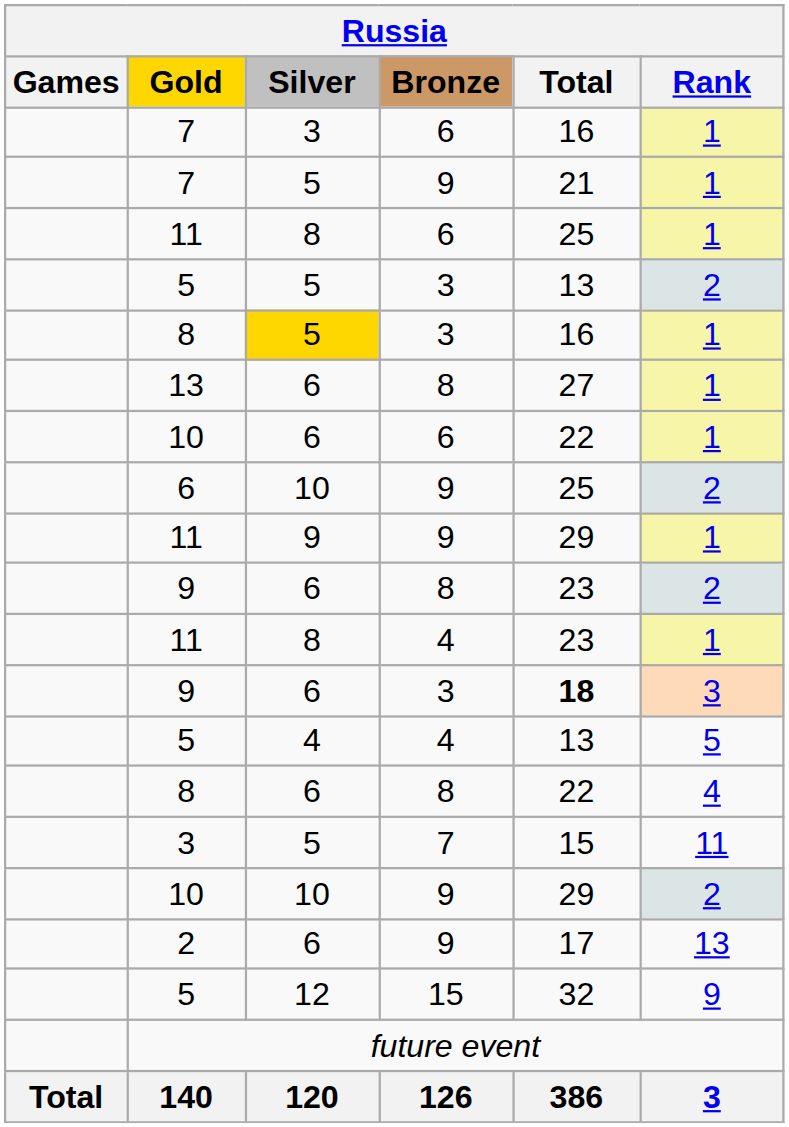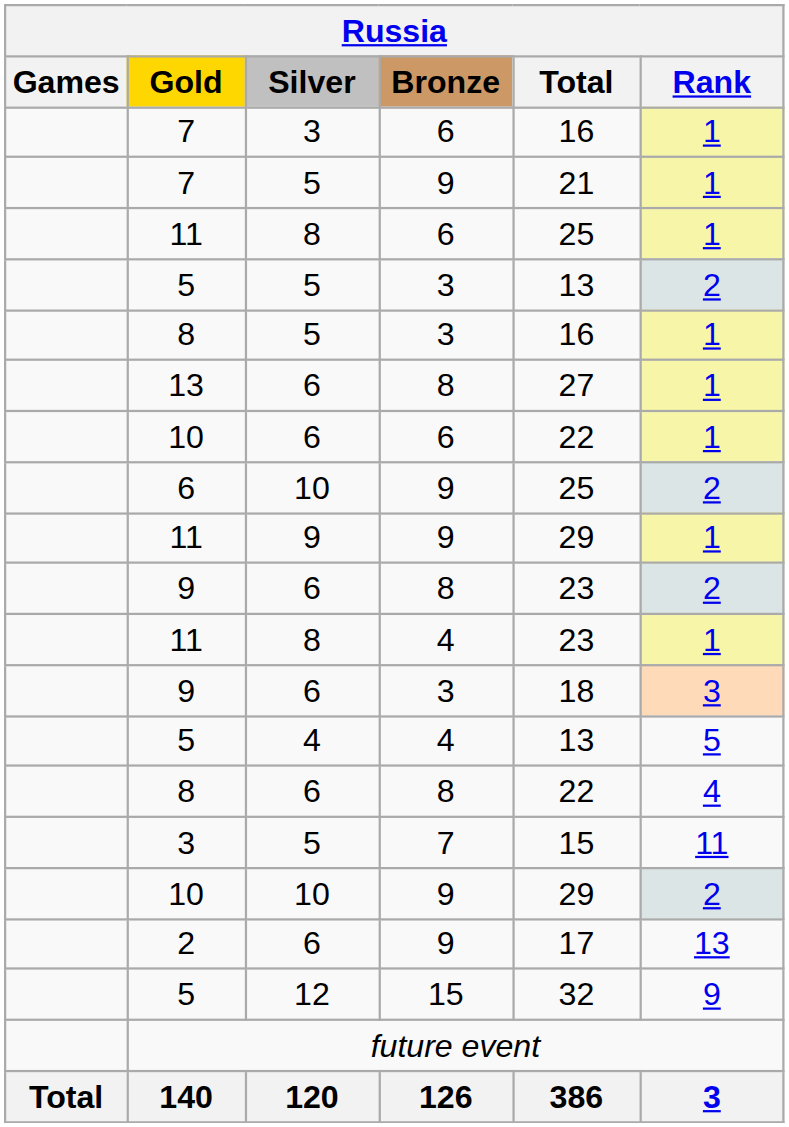(312, 335) gold background -> (312, 335) no background
(576, 690) bold -> (576, 690) normal
